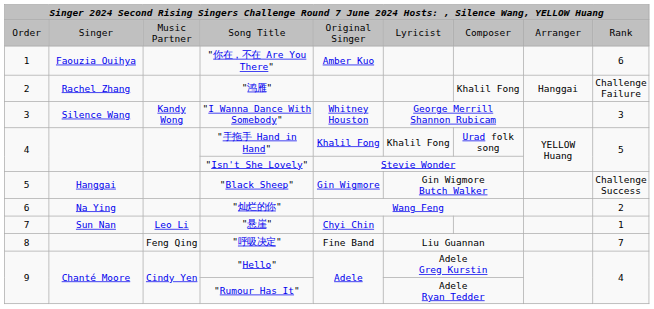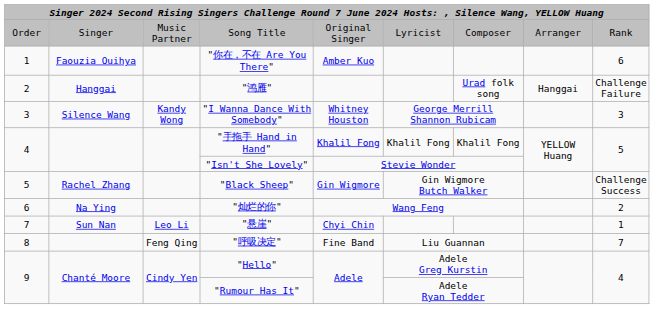(96, 88) Rachel Zhang -> (96, 88) Hanggai
(488, 88) Khalil Fong -> (488, 88) Urad folk song
(488, 142) Urad folk song -> (488, 142) Khalil Fong
(96, 185) Hanggai -> (96, 185) Rachel Zhang
